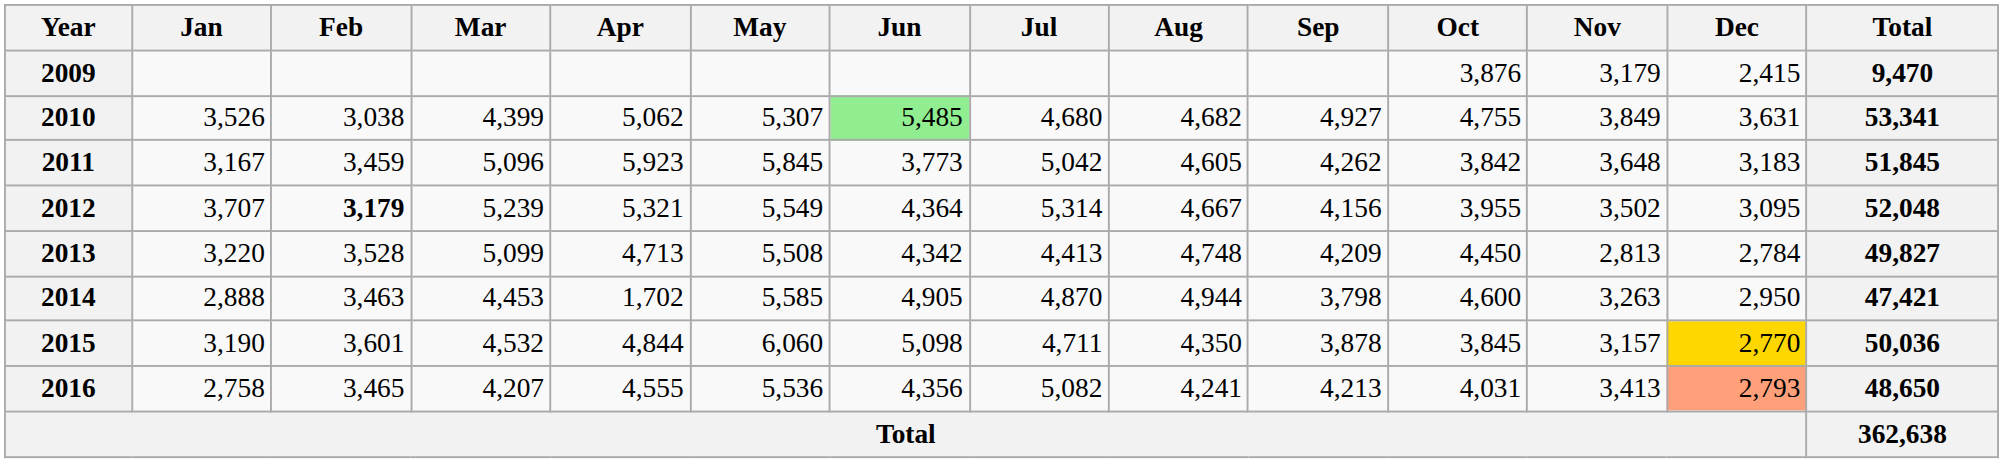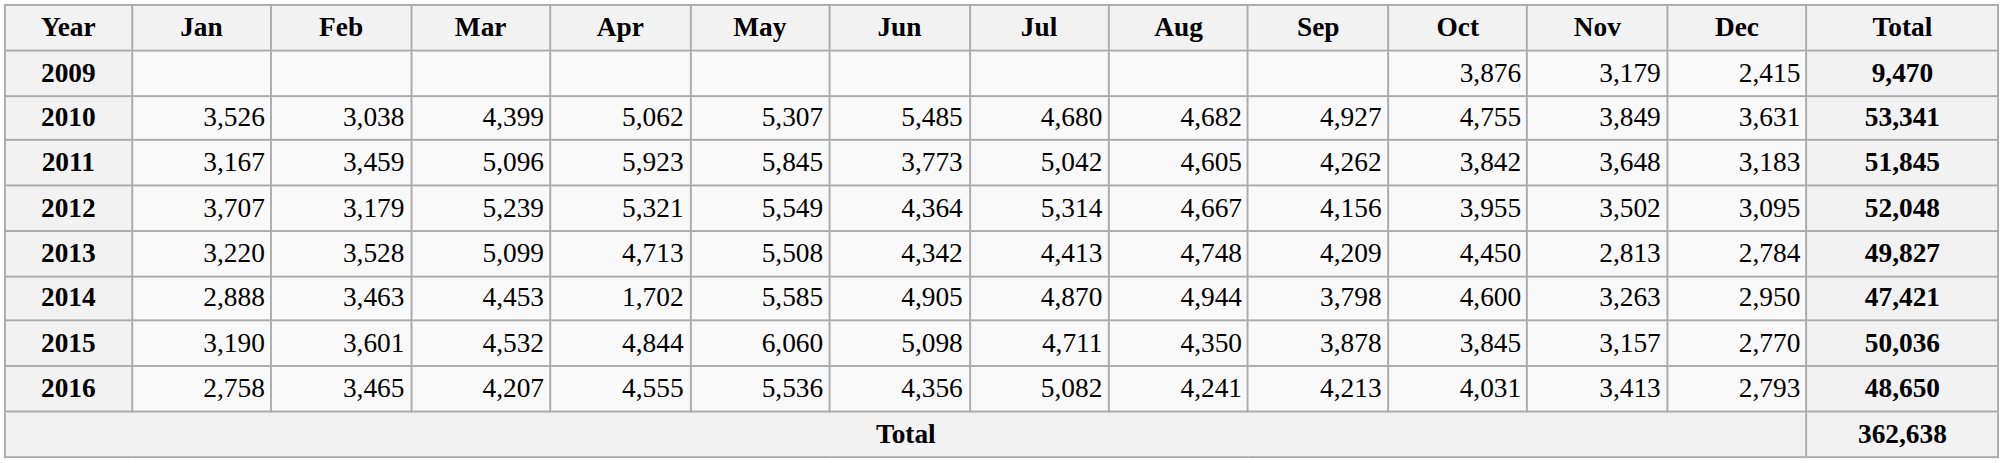(932, 117) lightgreen background -> (932, 117) no background
(374, 207) bold -> (374, 207) normal
(1770, 343) gold background -> (1770, 343) no background
(1770, 388) lightsalmon background -> (1770, 388) no background
